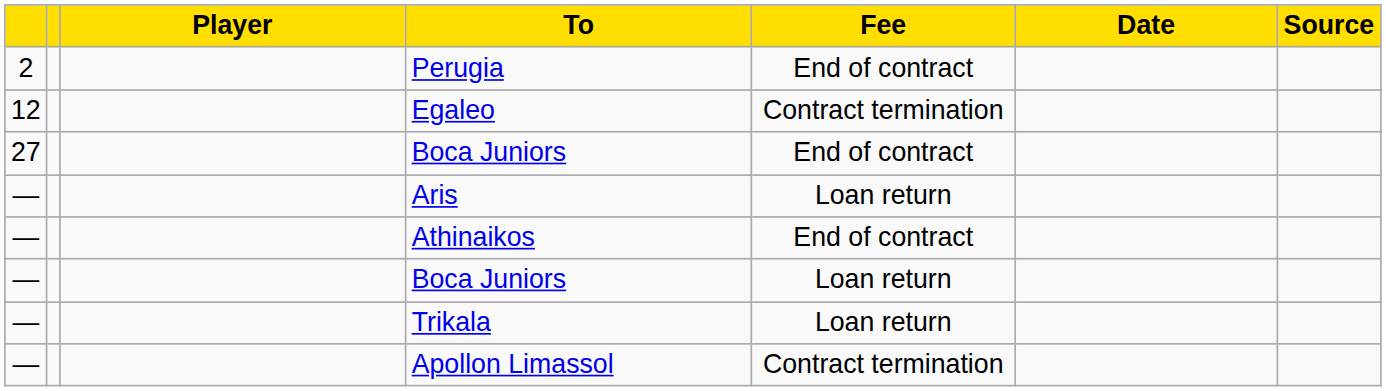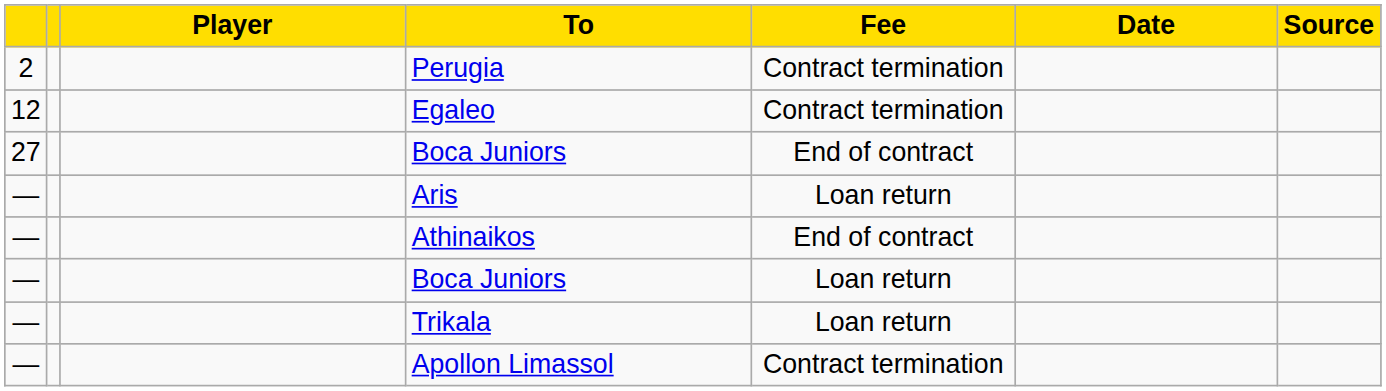(883, 68) End of contract -> (883, 68) Contract termination
